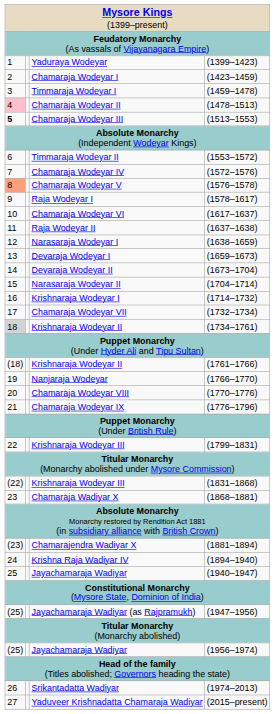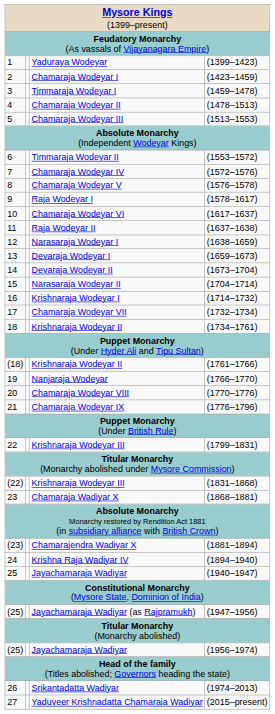(10, 105) pink background -> (10, 105) no background
(10, 119) bold -> (10, 119) normal
(10, 185) lightsalmon background -> (10, 185) no background
(12, 326) lightgrey background -> (12, 326) no background
